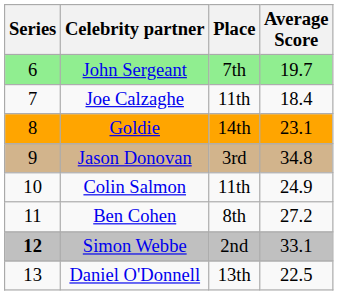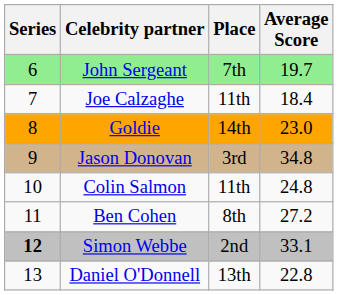(296, 128) 23.1 -> (296, 128) 23.0
(296, 187) 24.9 -> (296, 187) 24.8
(296, 275) 22.5 -> (296, 275) 22.8
